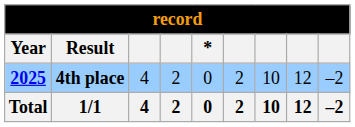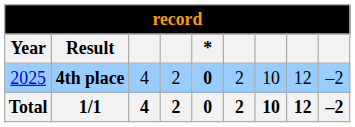(28, 77) bold -> (28, 77) normal
(208, 77) normal -> (208, 77) bold
